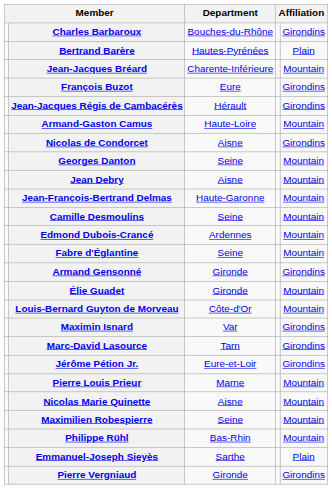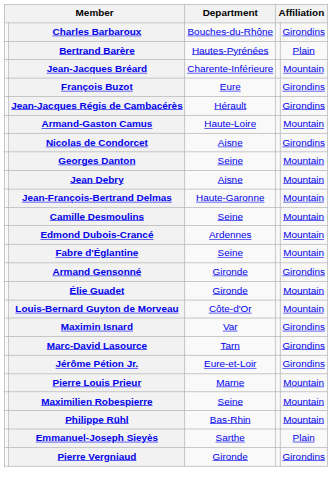- row: (97, 401)
